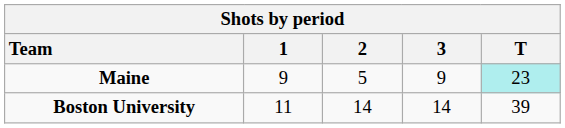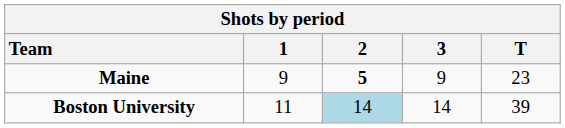(362, 78) normal -> (362, 78) bold
(521, 78) paleturquoise background -> (521, 78) no background
(362, 107) no background -> (362, 107) lightblue background
